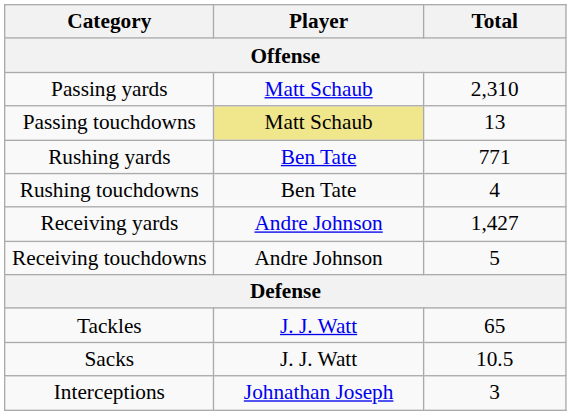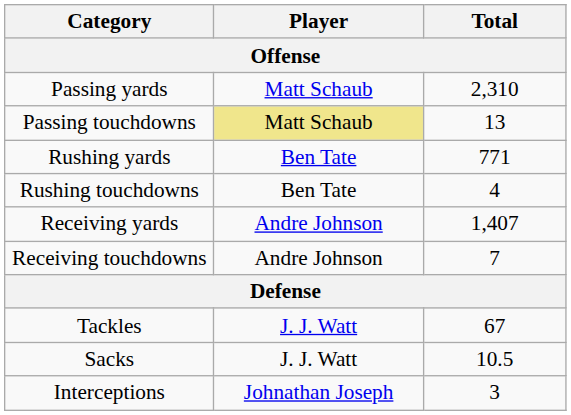(495, 223) 1,427 -> (495, 223) 1,407
(495, 257) 5 -> (495, 257) 7
(495, 325) 65 -> (495, 325) 67
